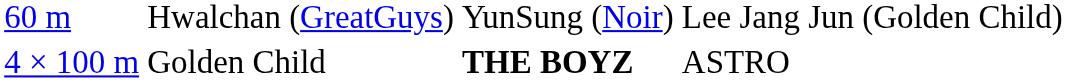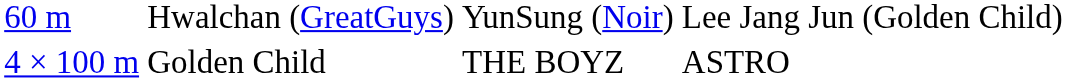(548, 62) bold -> (543, 62) normal
